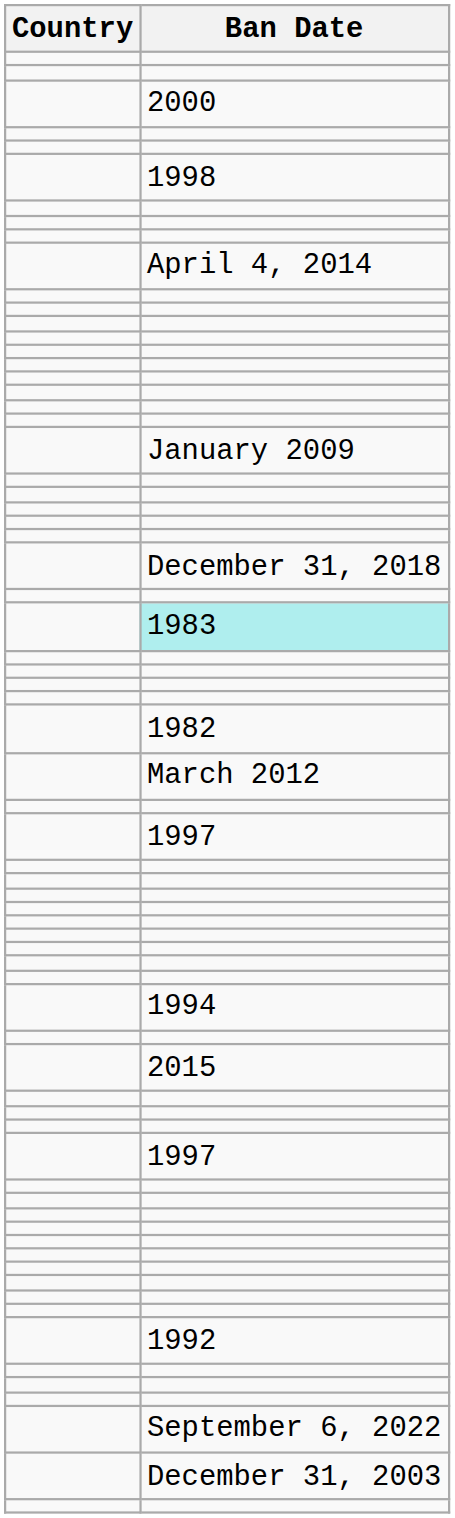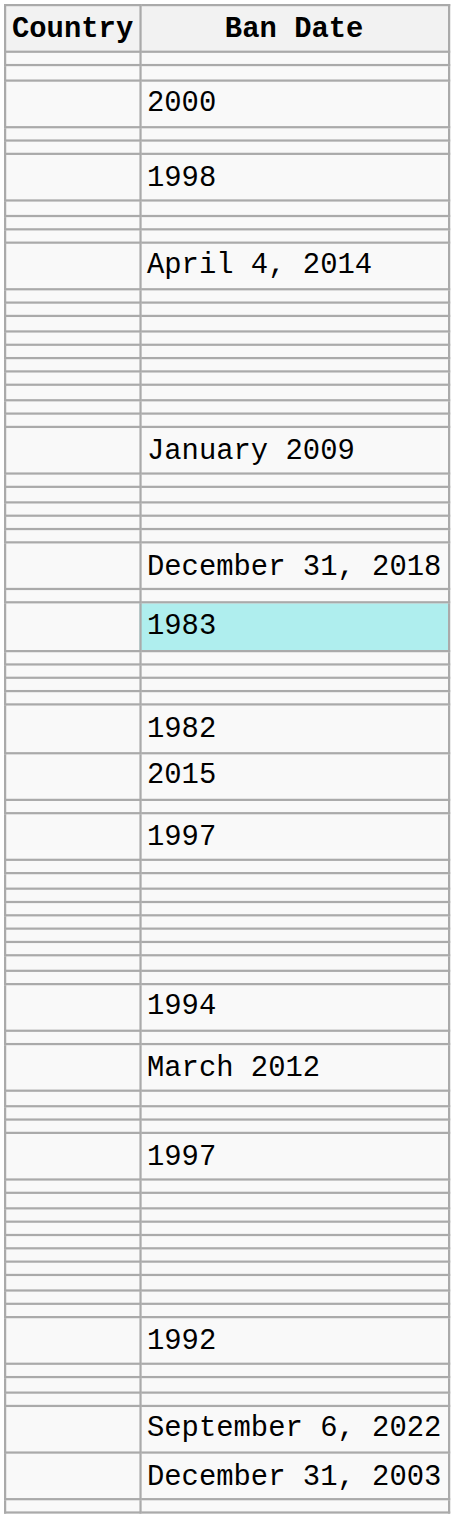(234, 776) March 2012 -> (182, 776) 2015
(182, 1068) 2015 -> (234, 1068) March 2012
